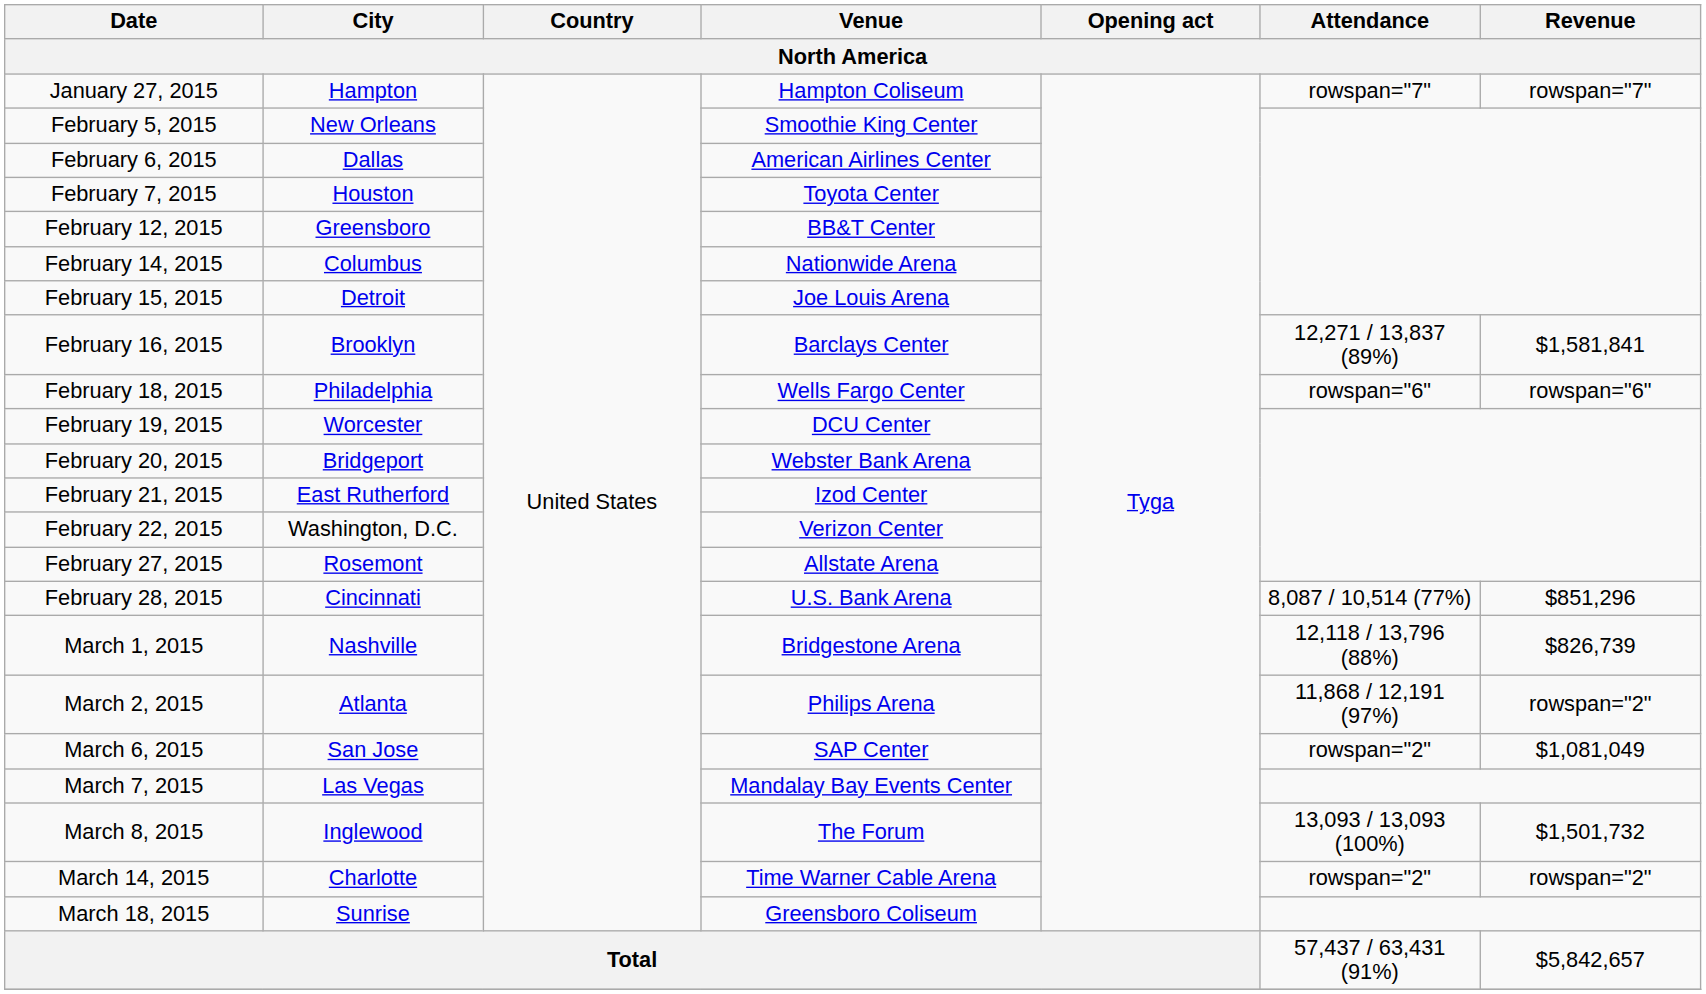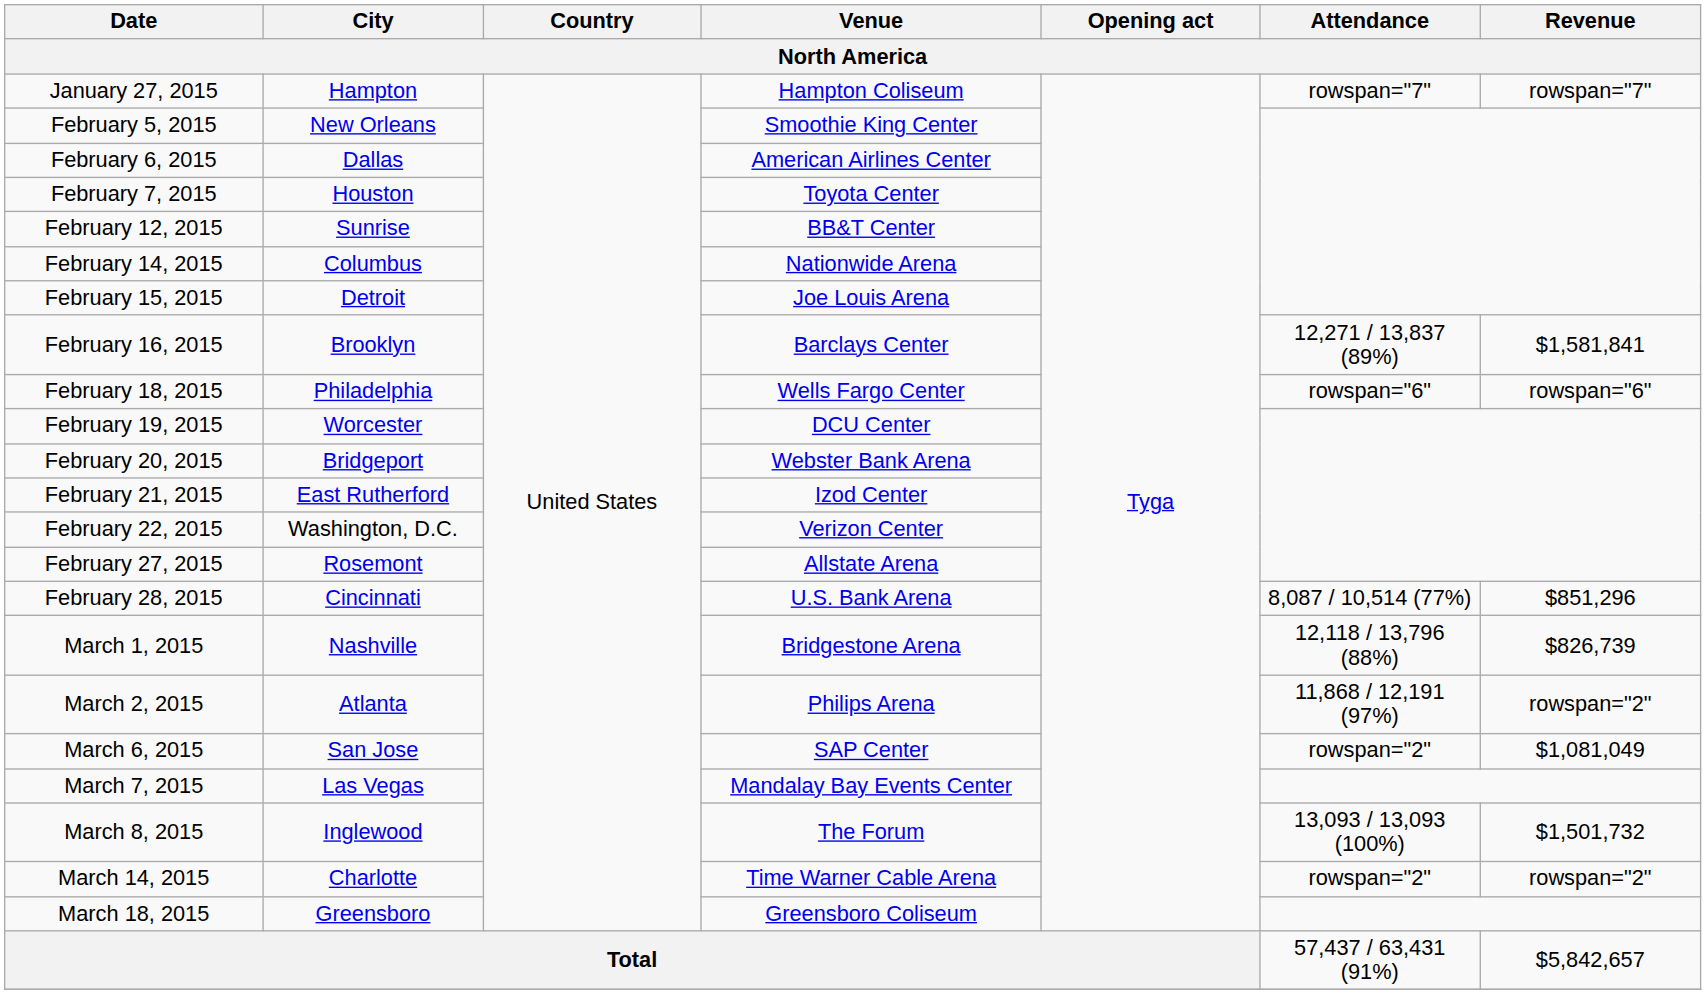(373, 228) Greensboro -> (373, 228) Sunrise
(373, 913) Sunrise -> (373, 913) Greensboro
